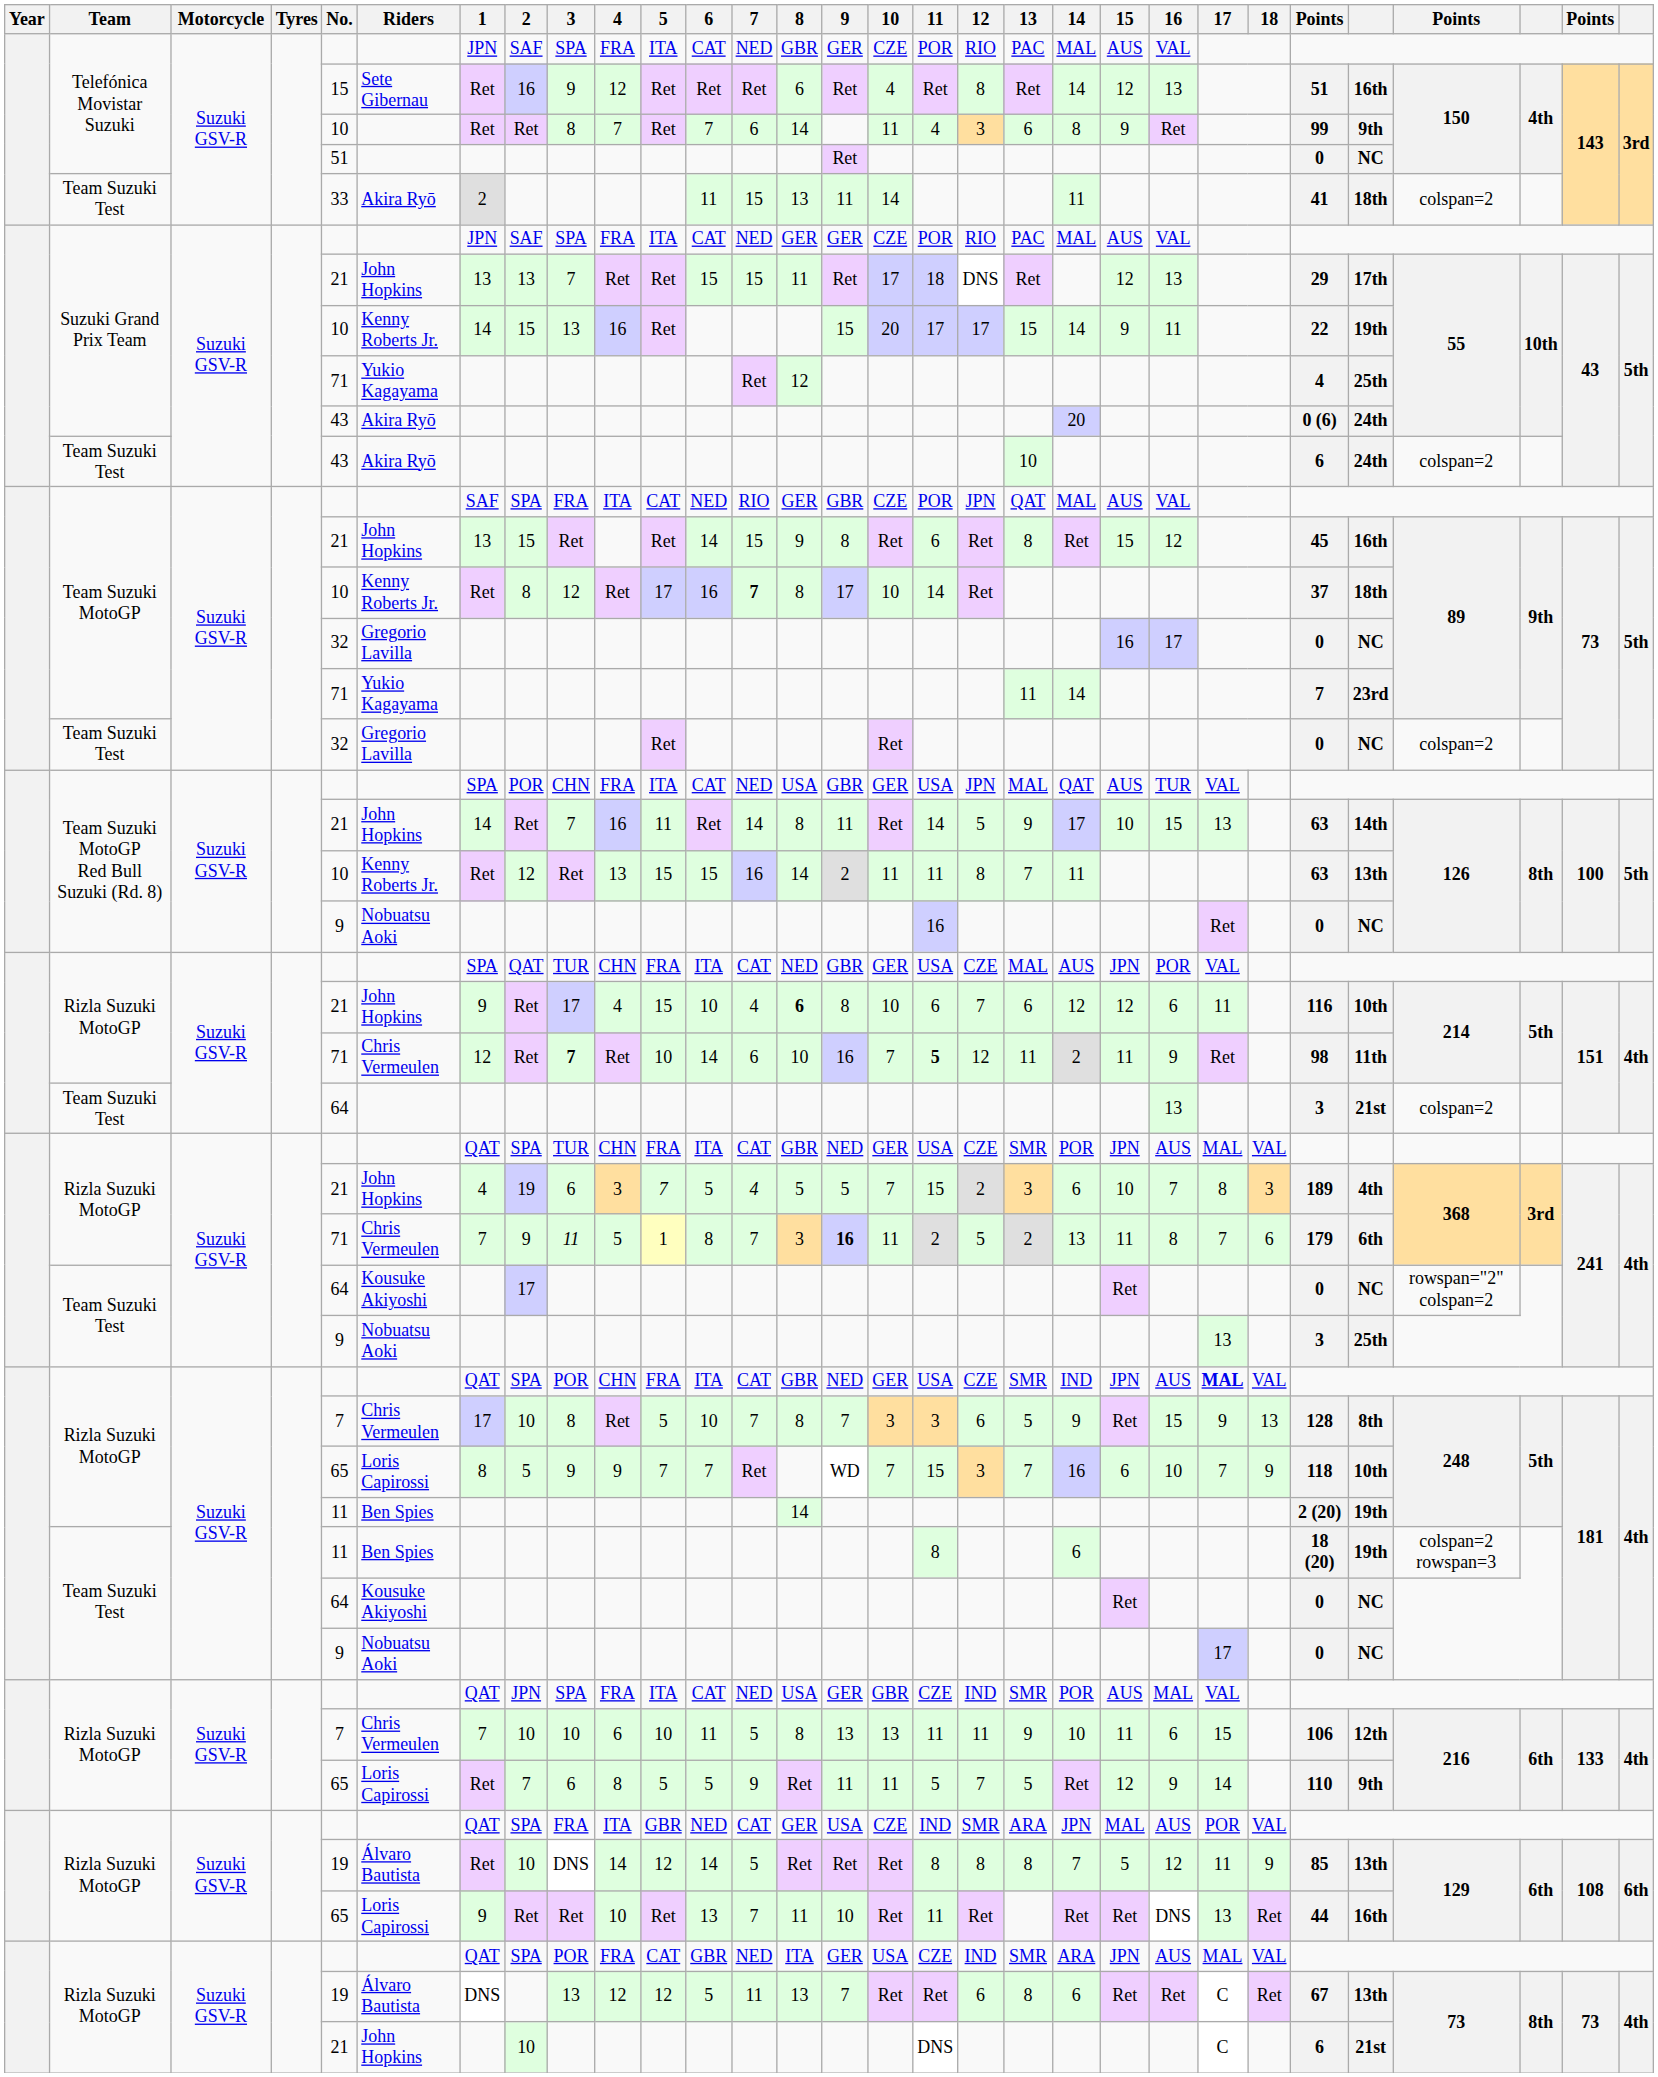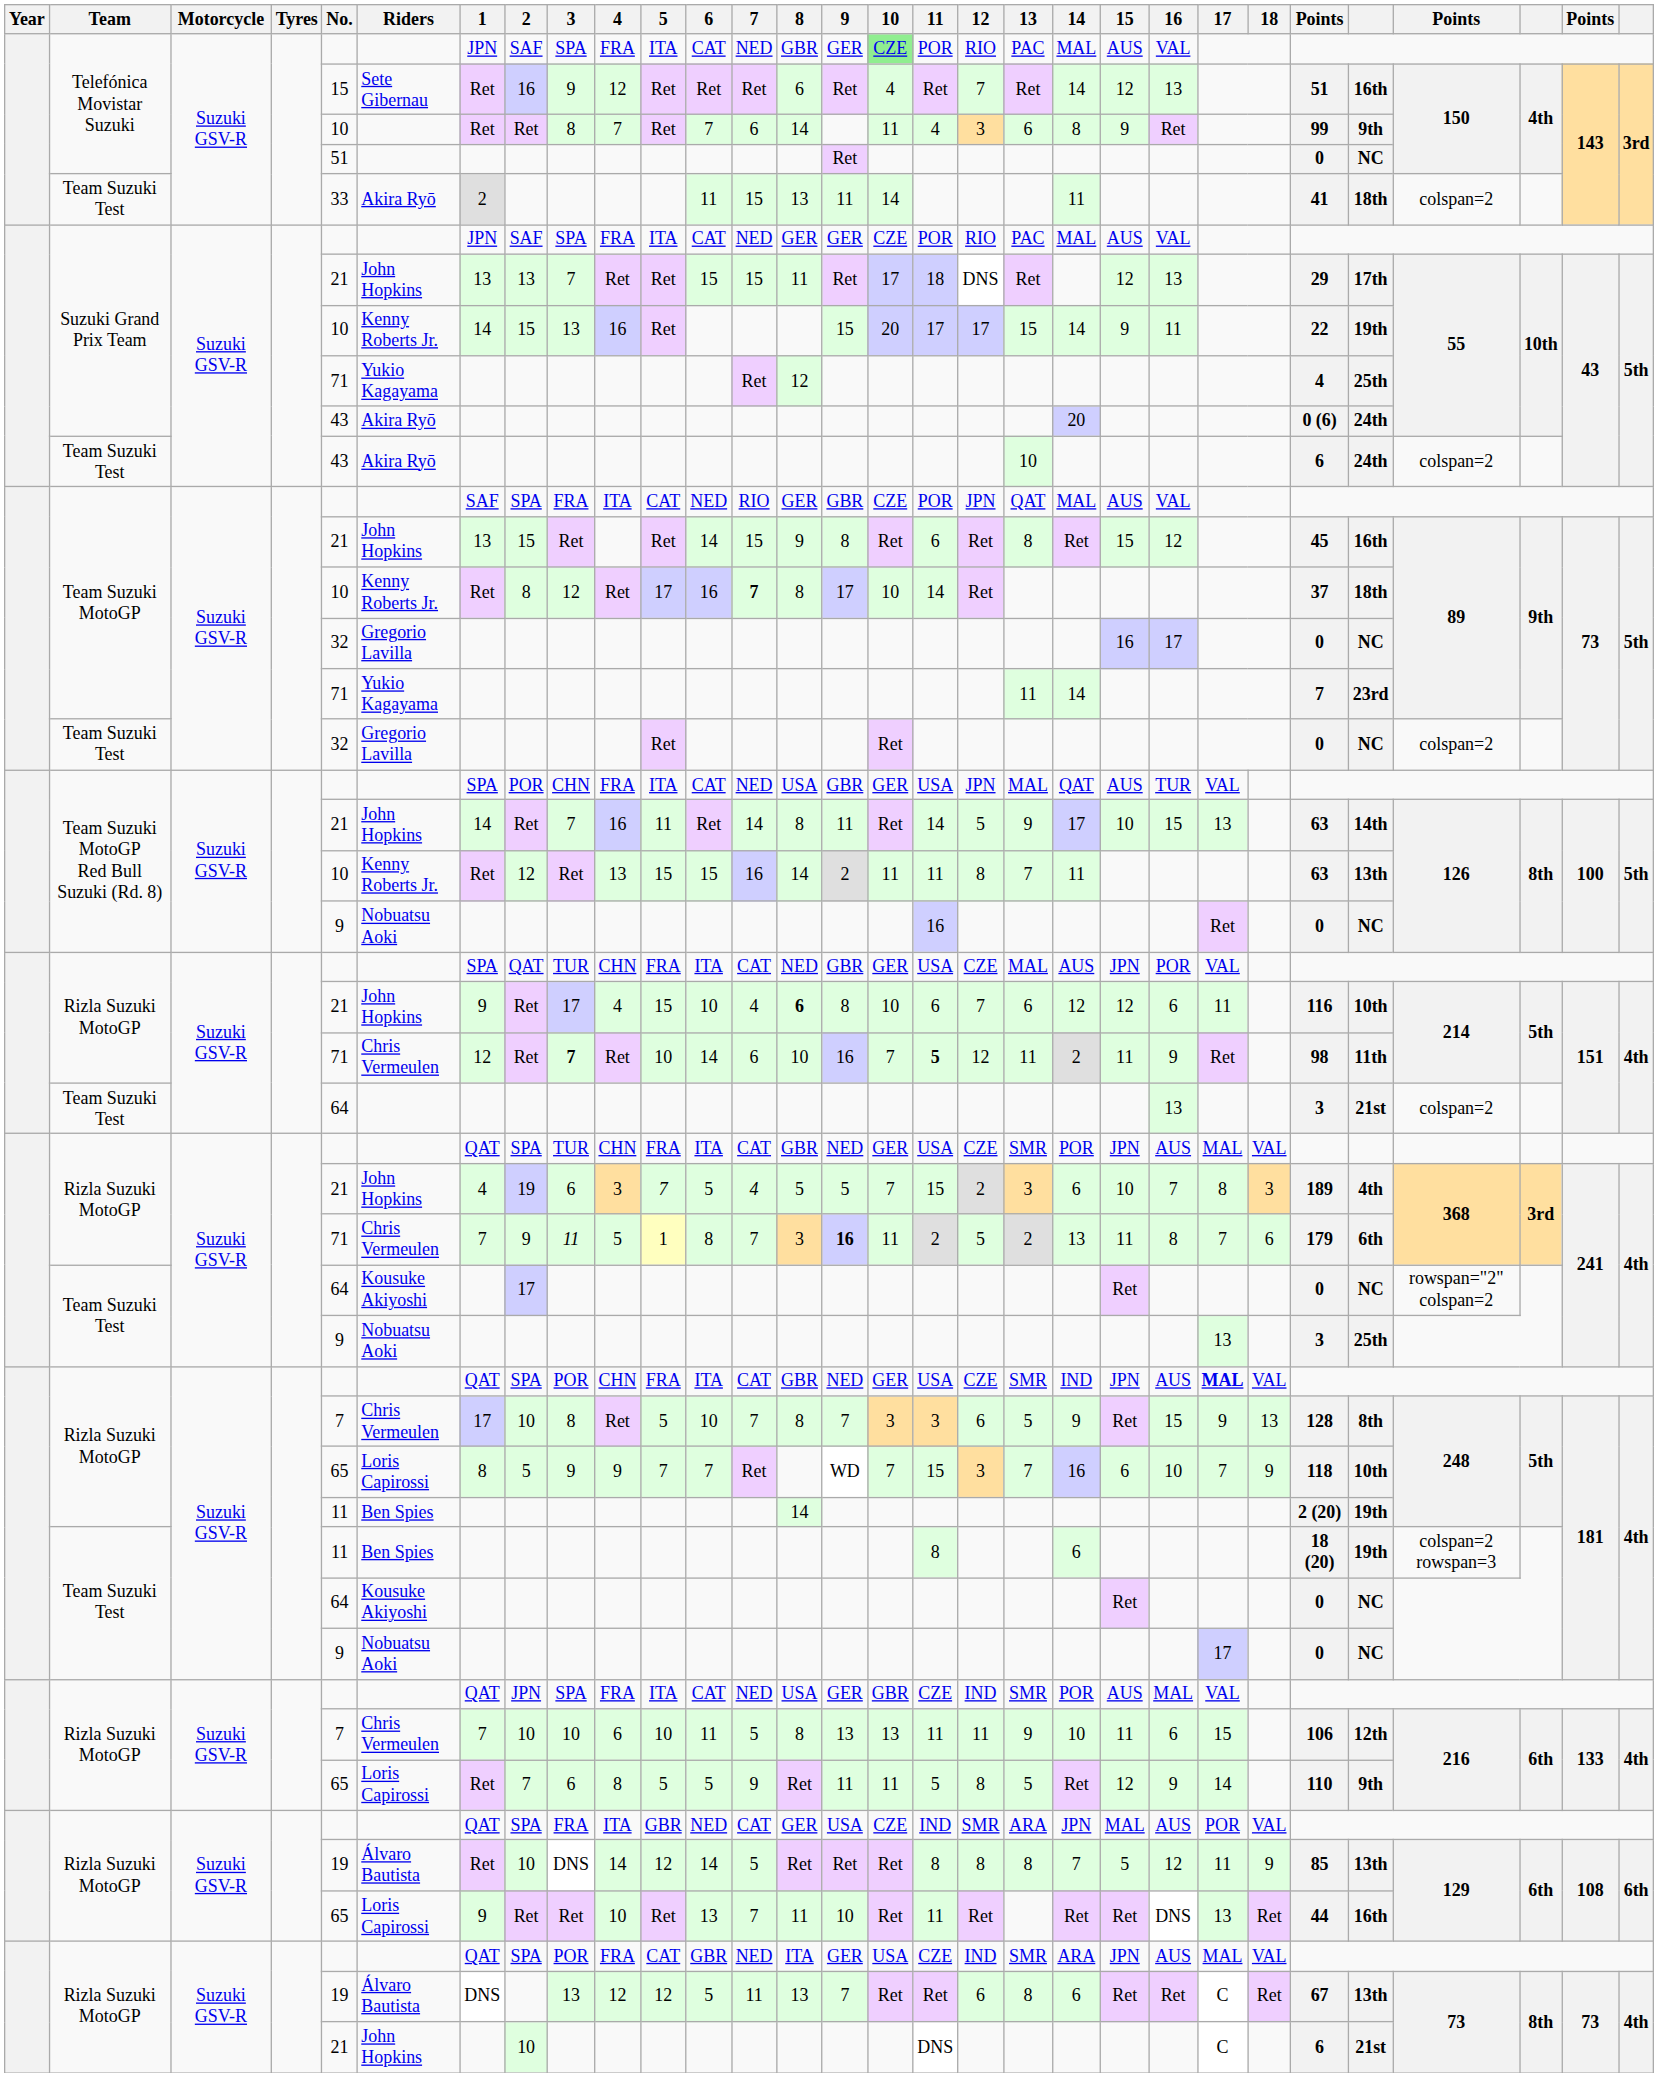(890, 48) no background -> (890, 48) lightgreen background
(981, 88) 8 -> (981, 88) 7
(981, 1784) 7 -> (981, 1784) 8
